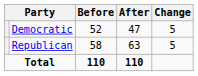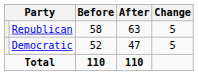rows swapped: (42, 46) <-> (42, 29)
